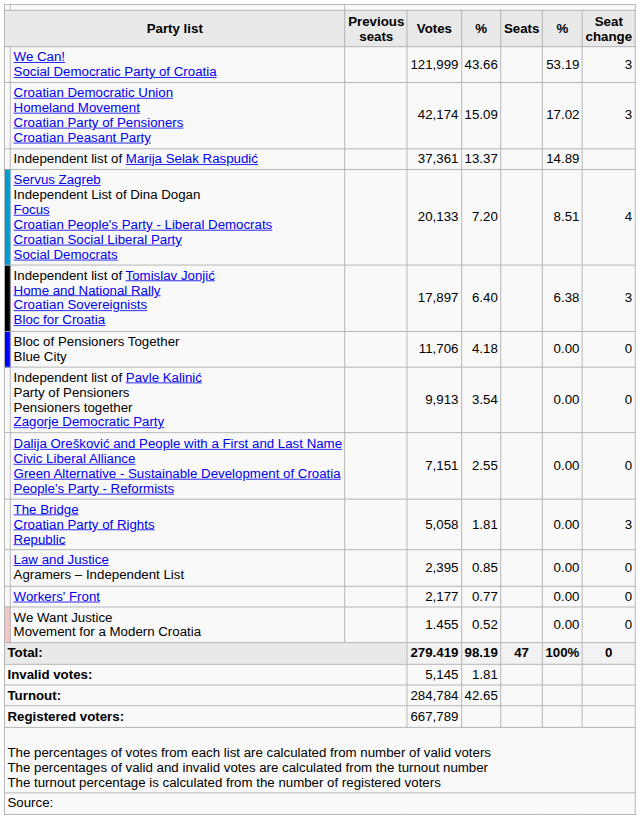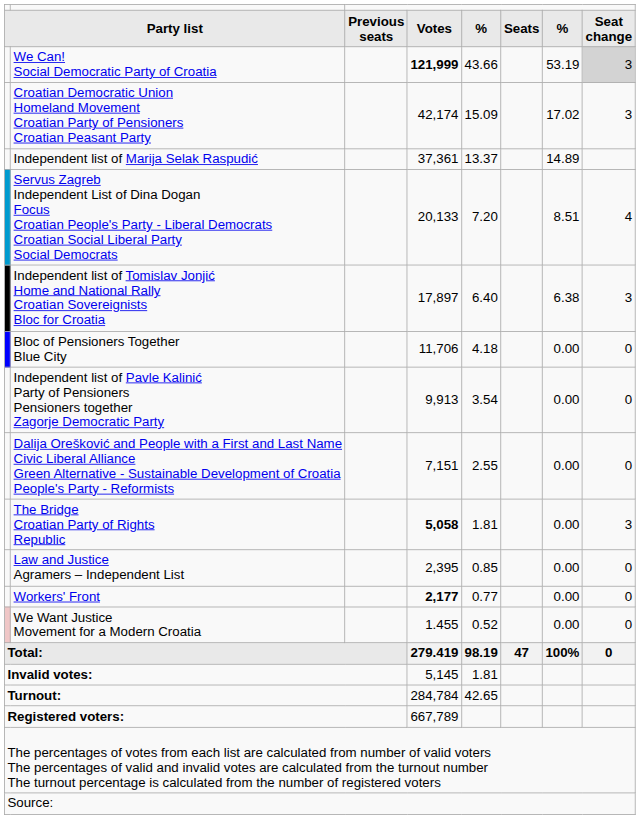(434, 64) normal -> (434, 64) bold
(628, 64) no background -> (628, 64) lightgrey background
(442, 524) normal -> (442, 524) bold
(442, 596) normal -> (442, 596) bold
